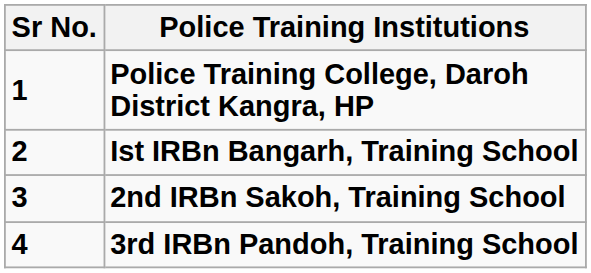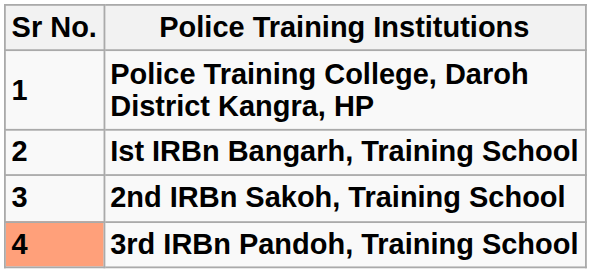(20, 243) no background -> (20, 243) lightsalmon background
